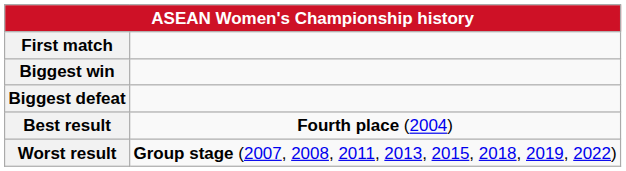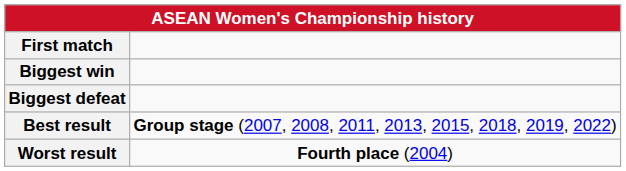(375, 126) Fourth place (2004) -> (375, 126) Group stage (2007, 2008, 2011, 2013, 2015, 2018, 2019, 2022)
(375, 153) Group stage (2007, 2008, 2011, 2013, 2015, 2018, 2019, 2022) -> (375, 153) Fourth place (2004)
